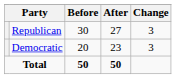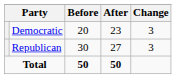rows swapped: (37, 30) <-> (37, 47)
